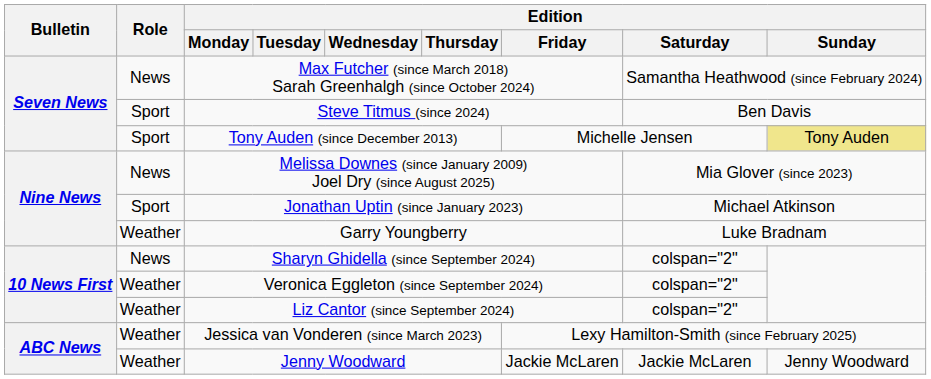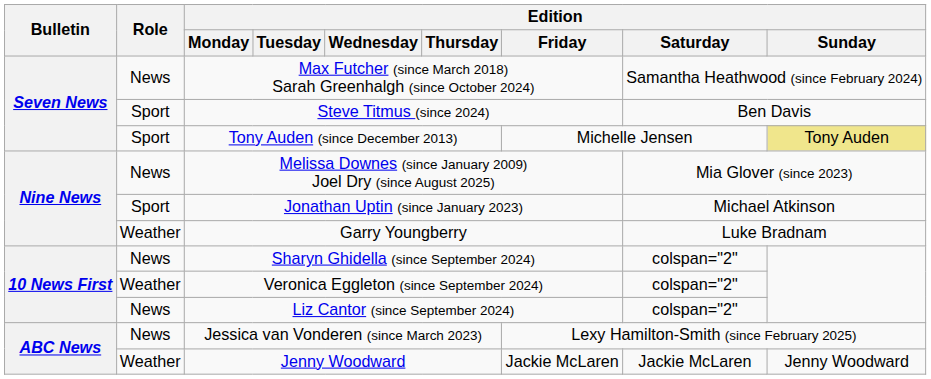(150, 309) Weather -> (150, 309) News
(150, 335) Weather -> (150, 335) News
